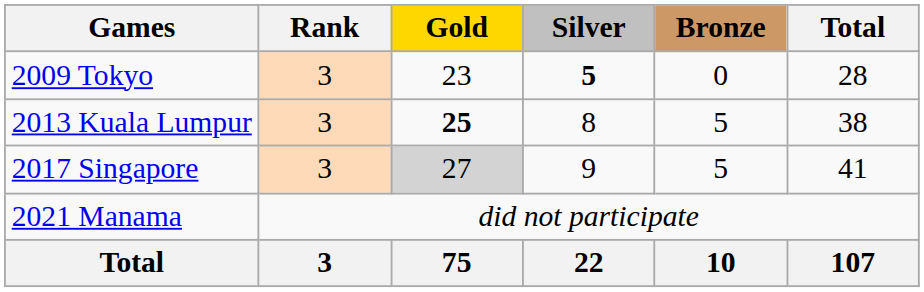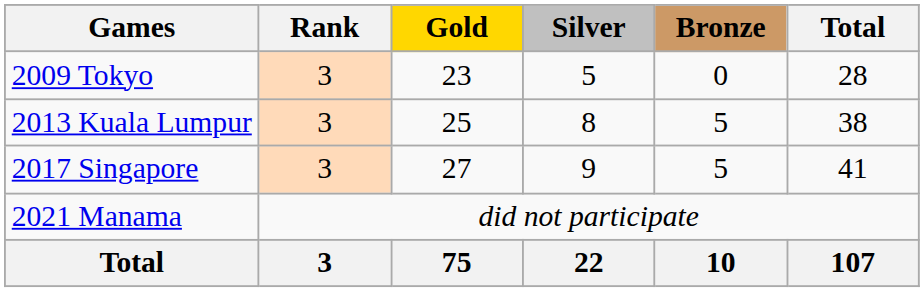(589, 74) bold -> (589, 74) normal
(457, 121) bold -> (457, 121) normal
(457, 168) lightgrey background -> (457, 168) no background
